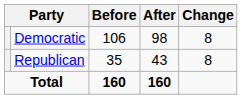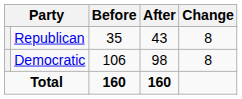rows swapped: (50, 37) <-> (49, 60)
